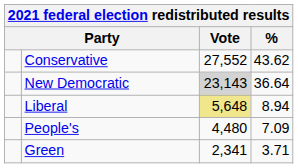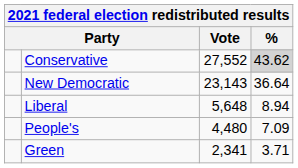(272, 60) no background -> (272, 60) lightgrey background
(225, 83) lightgrey background -> (225, 83) no background
(229, 106) khaki background -> (229, 106) no background
